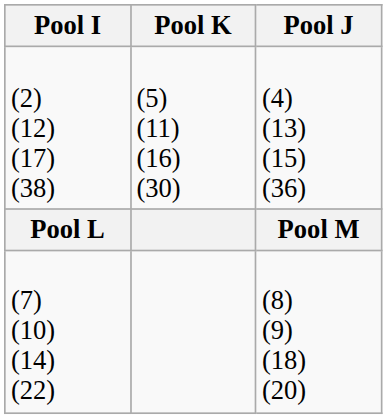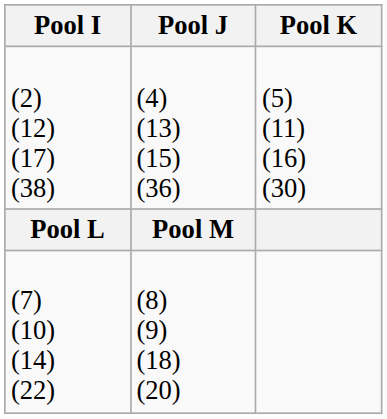columns swapped: (319, 25) <-> (193, 25)
